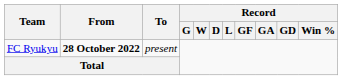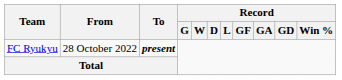(101, 48) bold -> (100, 48) normal
(161, 48) normal -> (159, 48) bold
